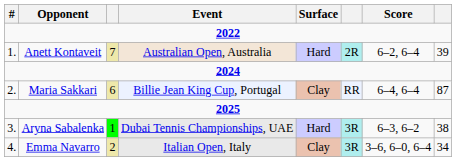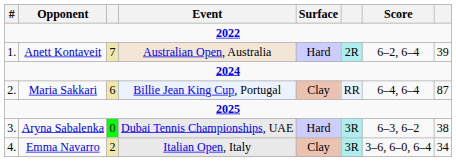(113, 128) 1 -> (113, 128) 0
